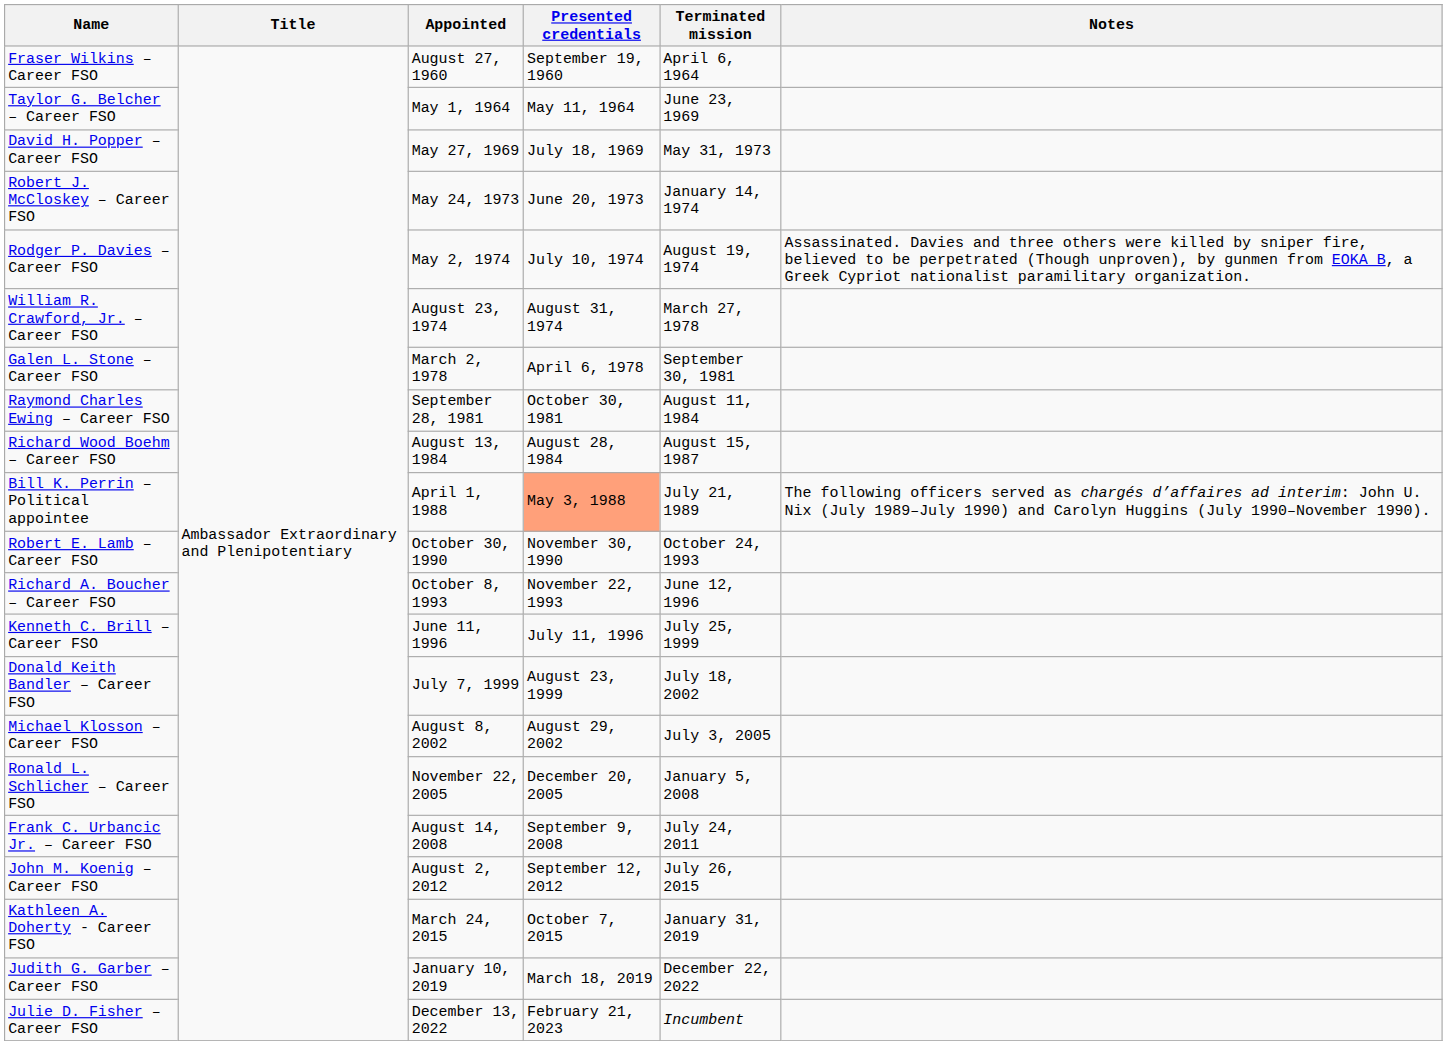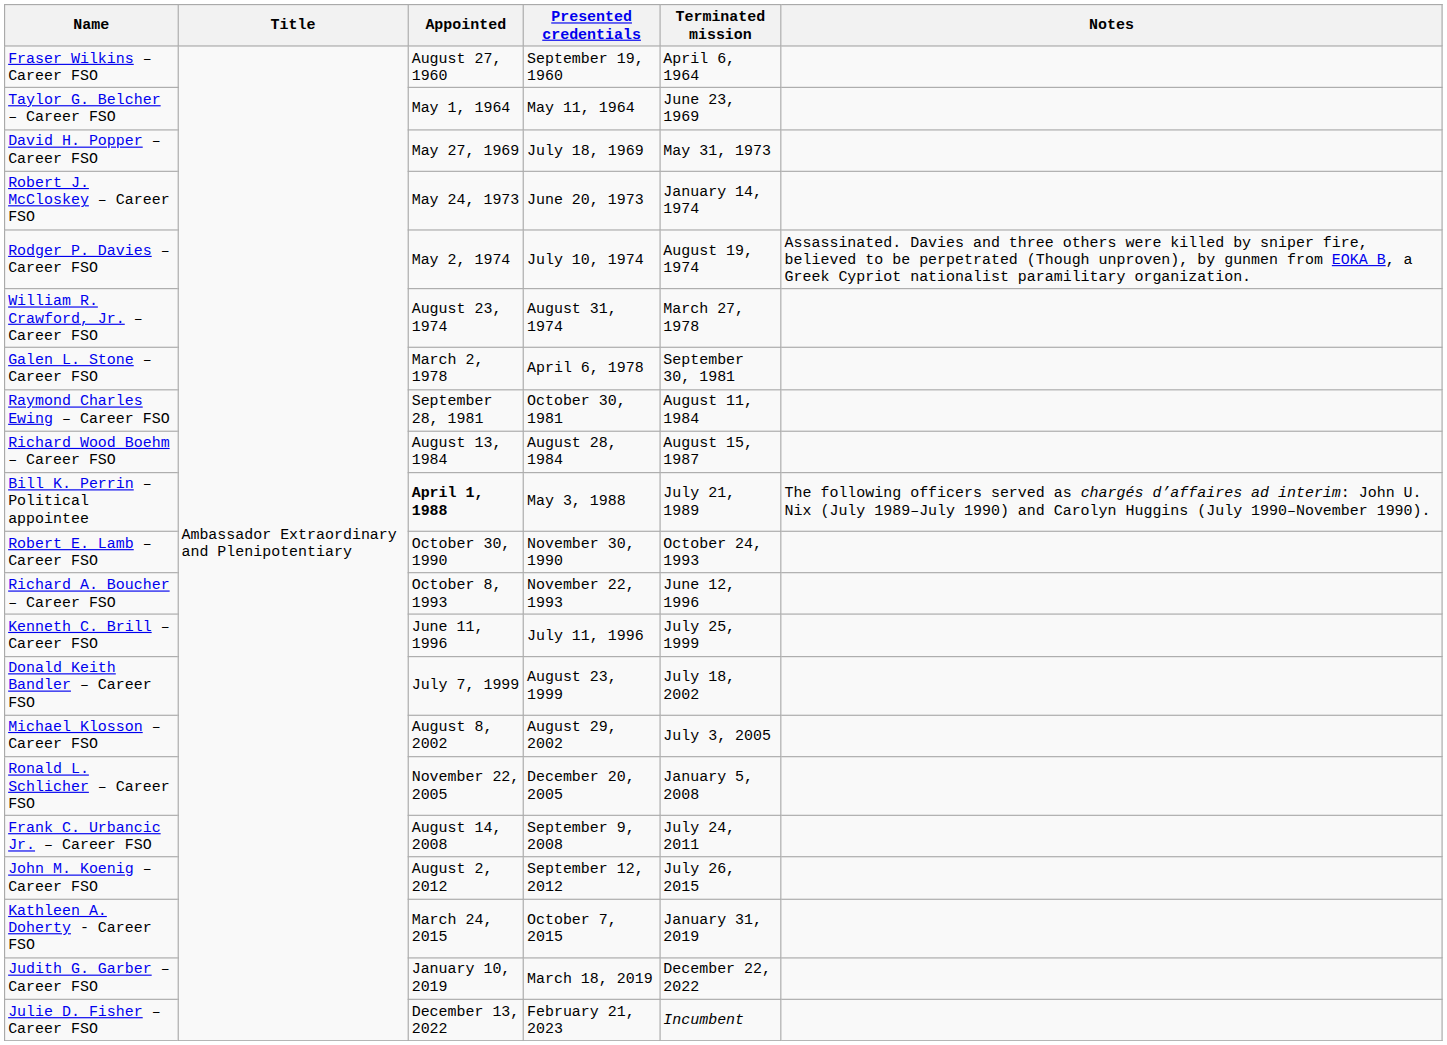(448, 502) normal -> (448, 502) bold
(576, 502) lightsalmon background -> (576, 502) no background
